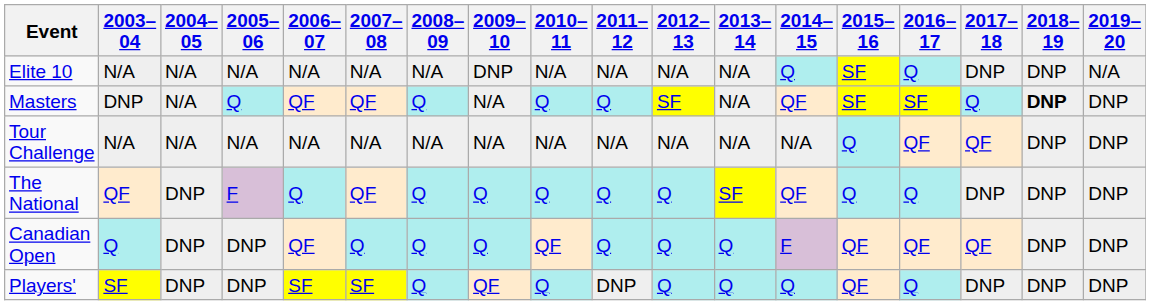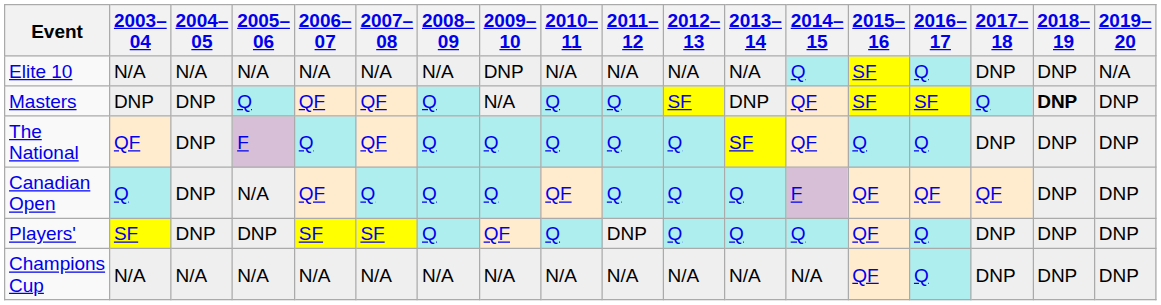(181, 101) N/A -> (196, 101) DNP
(734, 101) N/A -> (749, 101) DNP
- row: (52, 142)
(247, 245) DNP -> (253, 193) N/A
+ row: (57, 275)
